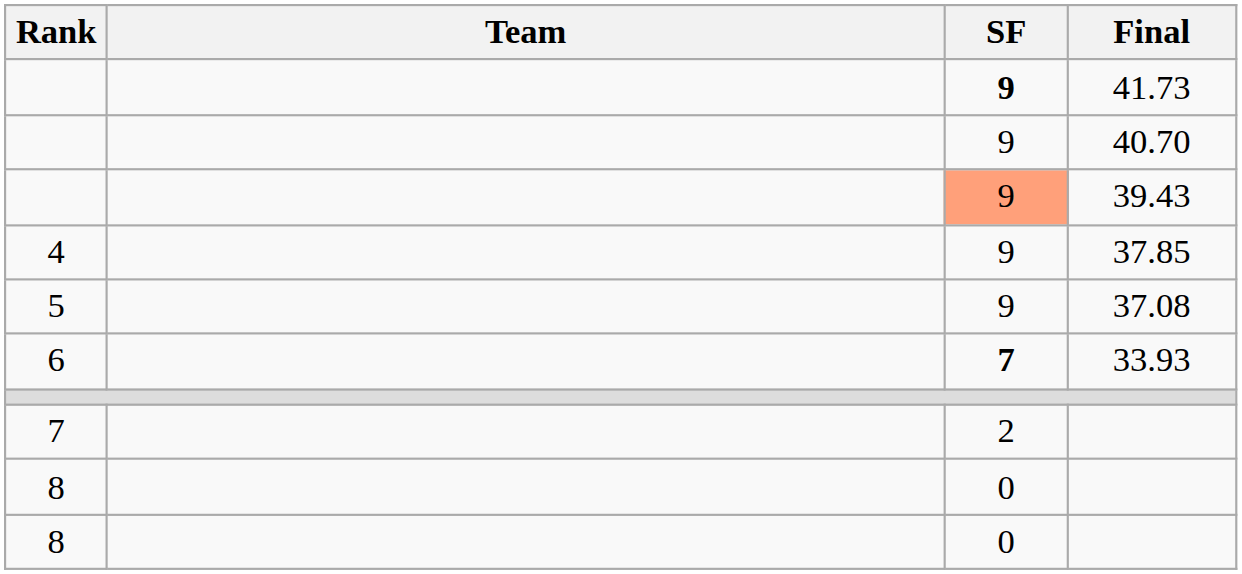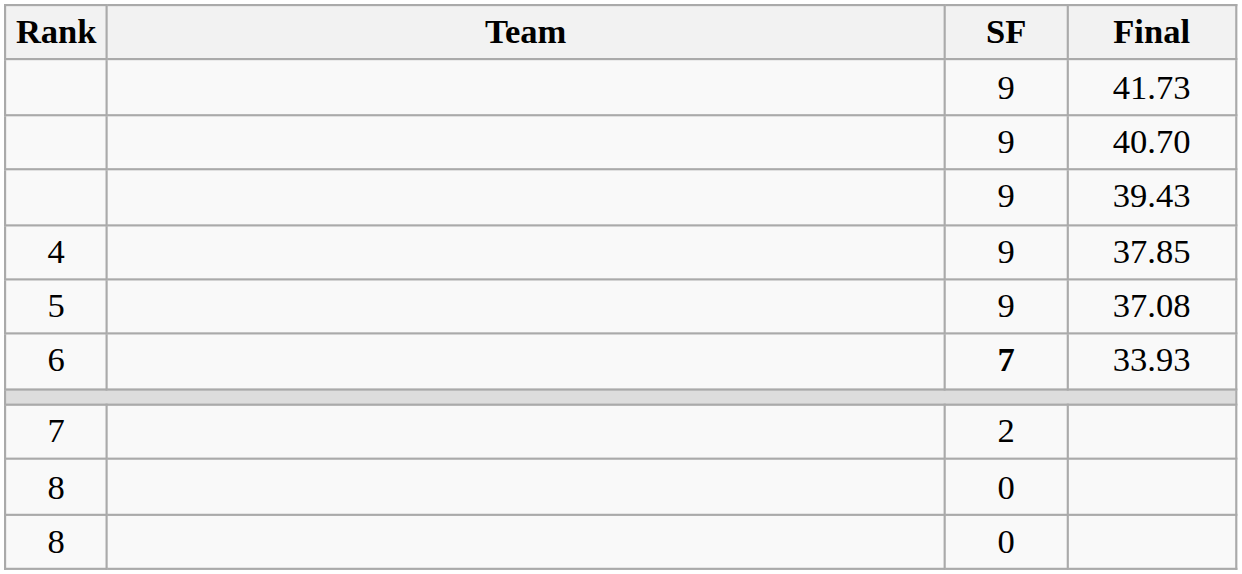(1006, 86) bold -> (1006, 86) normal
(1006, 196) lightsalmon background -> (1006, 196) no background
